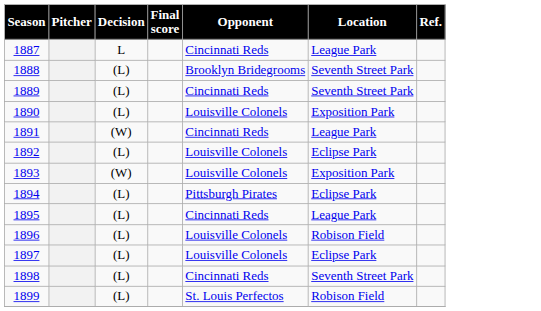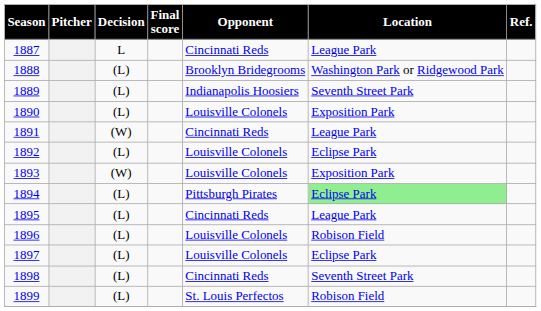(362, 70) Seventh Street Park -> (408, 70) Washington Park or Ridgewood Park
(227, 91) Cincinnati Reds -> (242, 91) Indianapolis Hoosiers
(344, 193) no background -> (344, 193) lightgreen background
